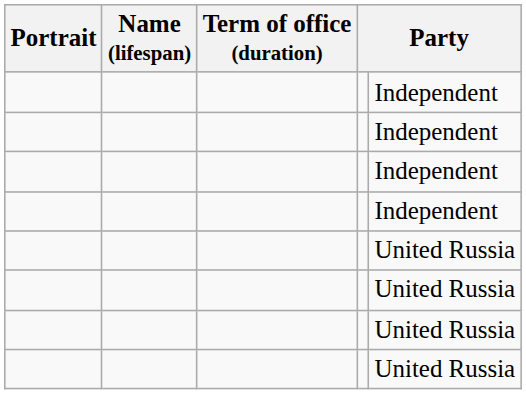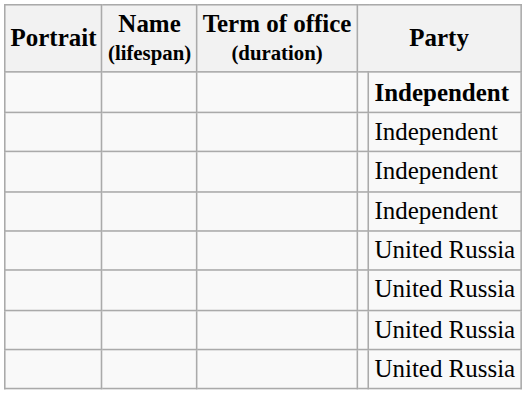(436, 91) normal -> (442, 91) bold
